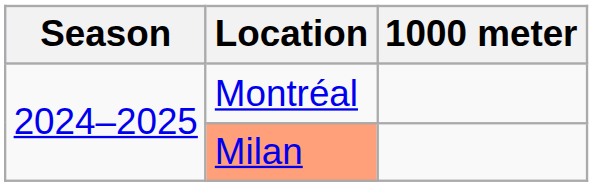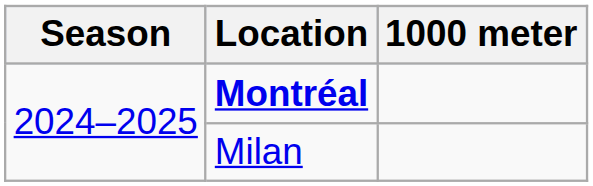(286, 92) normal -> (291, 92) bold
(259, 151) lightsalmon background -> (259, 151) no background
